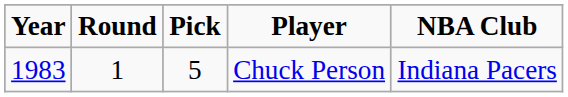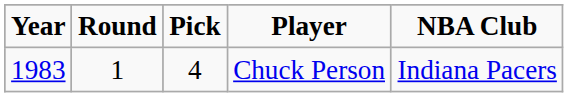(195, 69) 5 -> (195, 69) 4
